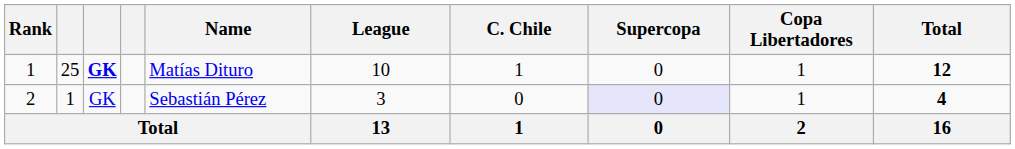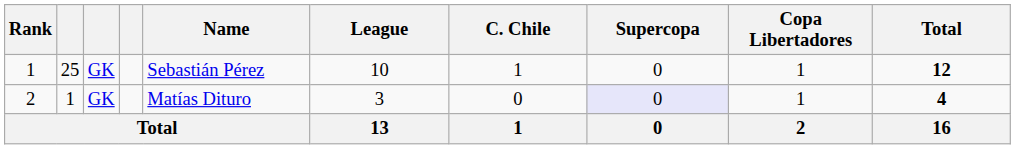(102, 69) bold -> (101, 69) normal
(201, 69) Matías Dituro -> (206, 69) Sebastián Pérez
(208, 98) Sebastián Pérez -> (199, 98) Matías Dituro
